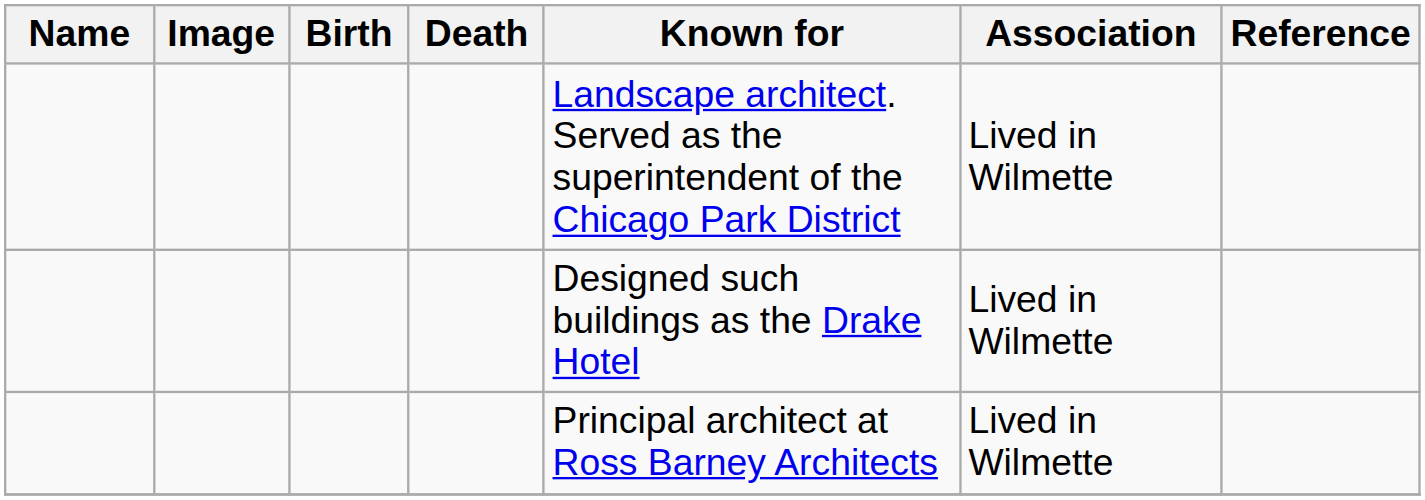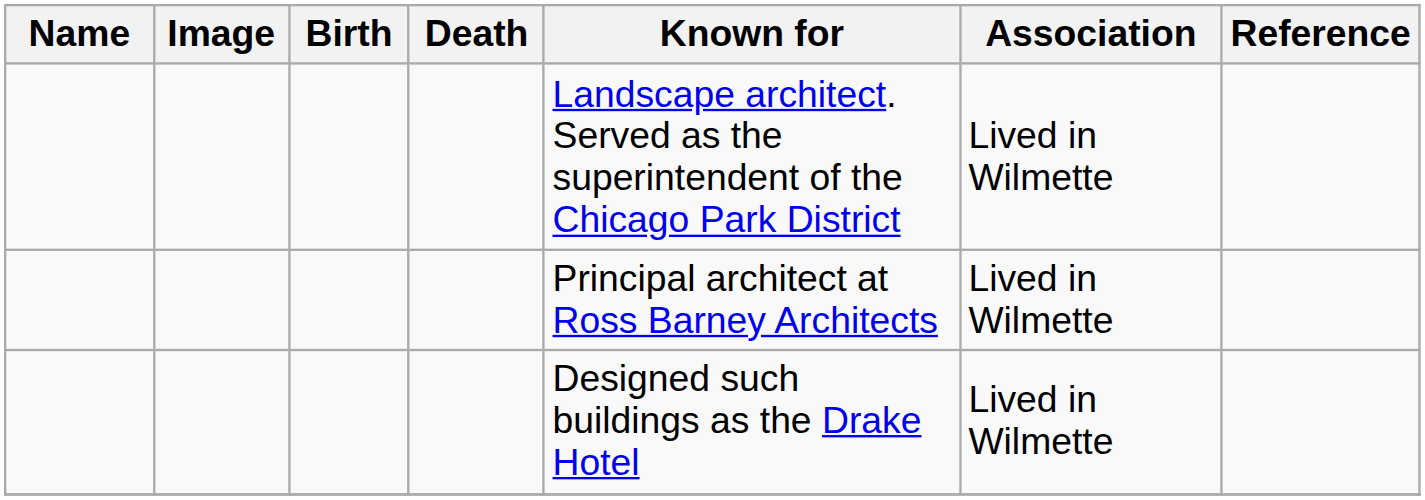(737, 320) Designed such buildings as the Drake Hotel -> (745, 299) Principal architect at Ross Barney Architects
(745, 442) Principal architect at Ross Barney Architects -> (737, 421) Designed such buildings as the Drake Hotel
